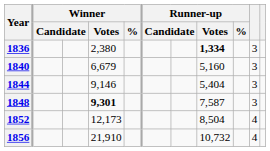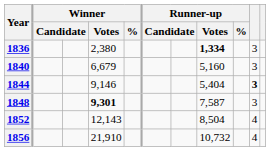(255, 84) normal -> (255, 84) bold
(106, 119) 12,173 -> (106, 119) 12,143
